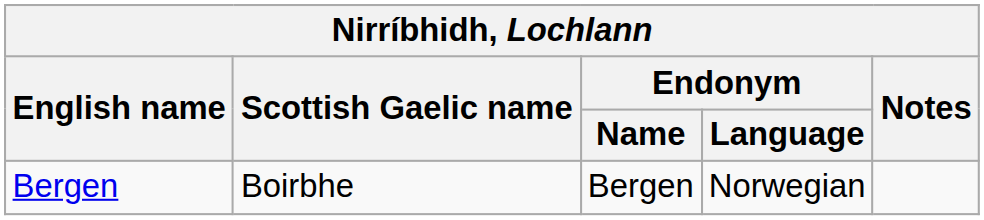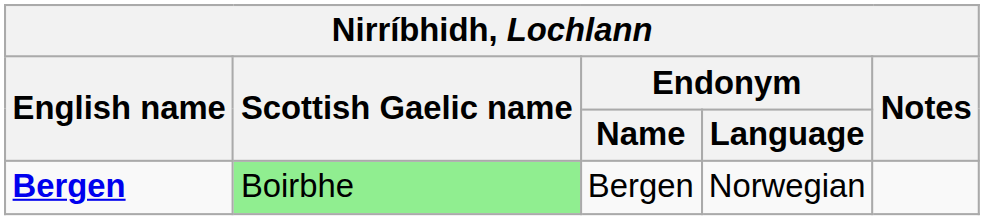(65, 186) normal -> (69, 186) bold
(298, 186) no background -> (298, 186) lightgreen background
